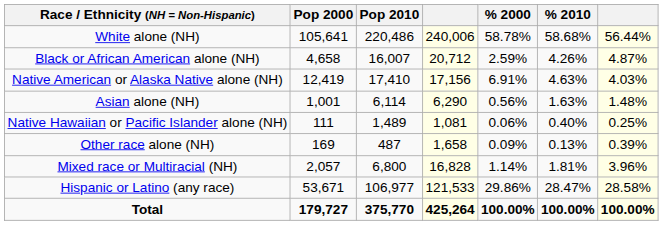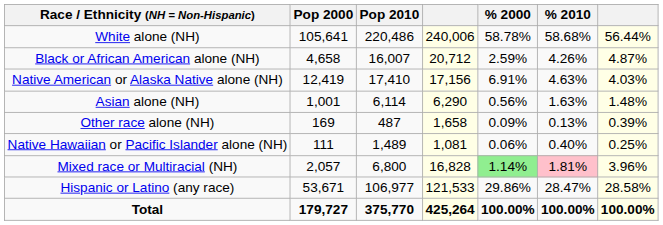rows swapped: (147, 123) <-> (147, 144)
(508, 166) no background -> (508, 166) lightgreen background
(568, 166) no background -> (568, 166) pink background
